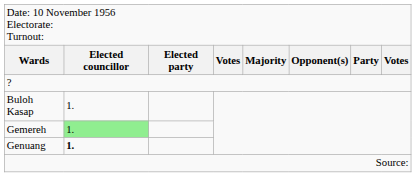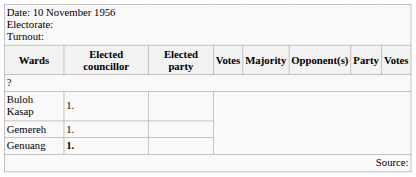(70, 129) lightgreen background -> (70, 129) no background
